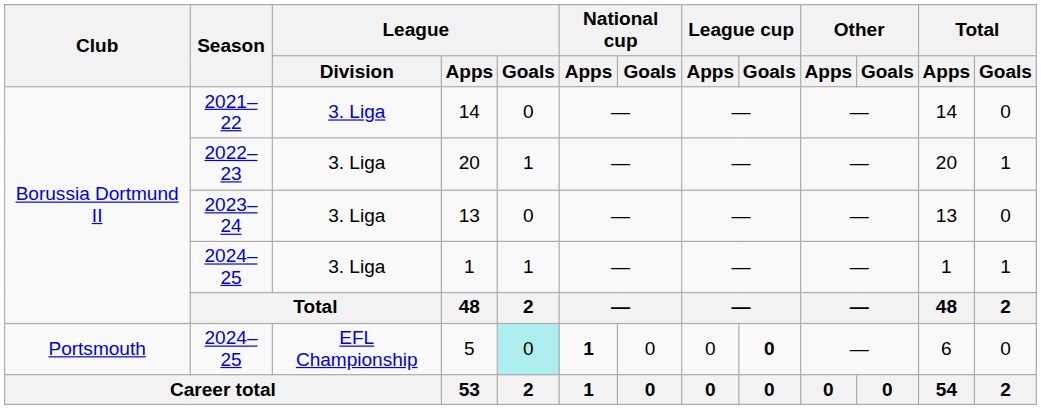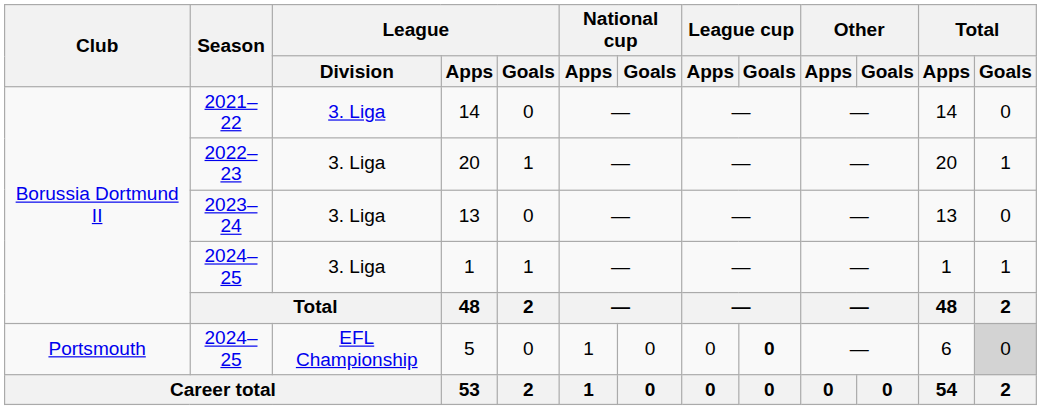(528, 348) paleturquoise background -> (528, 348) no background
(589, 348) bold -> (589, 348) normal
(1005, 348) no background -> (1005, 348) lightgrey background
